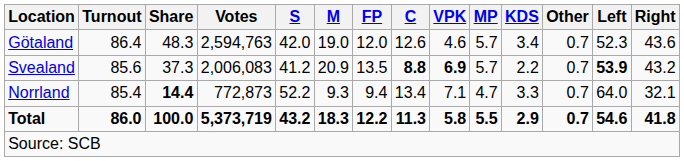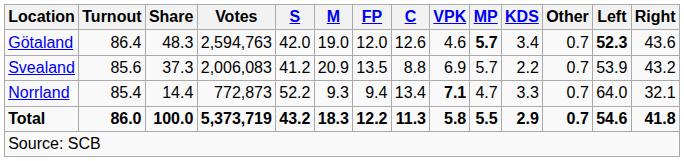(487, 42) normal -> (487, 42) bold
(612, 42) normal -> (612, 42) bold
(415, 67) bold -> (415, 67) normal
(455, 67) bold -> (455, 67) normal
(612, 67) bold -> (612, 67) normal
(178, 93) bold -> (178, 93) normal
(455, 93) normal -> (455, 93) bold
